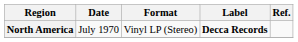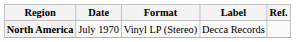(235, 29) bold -> (233, 29) normal
